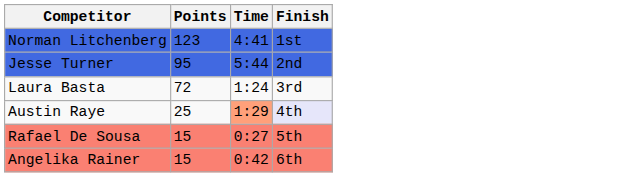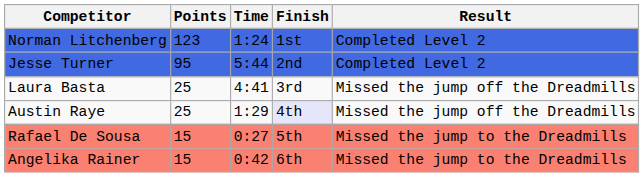+ column: (486, 17)
(251, 40) 4:41 -> (251, 40) 1:24
(183, 88) 72 -> (183, 88) 25
(251, 88) 1:24 -> (251, 88) 4:41
(251, 112) lightsalmon background -> (251, 112) no background
